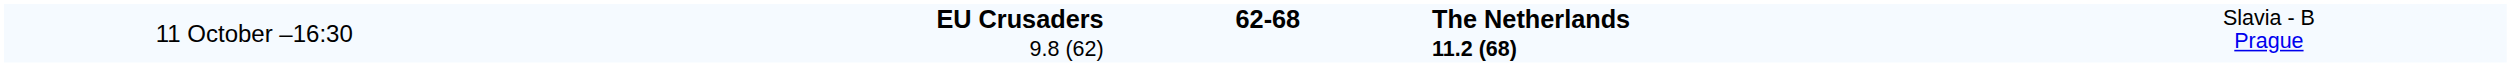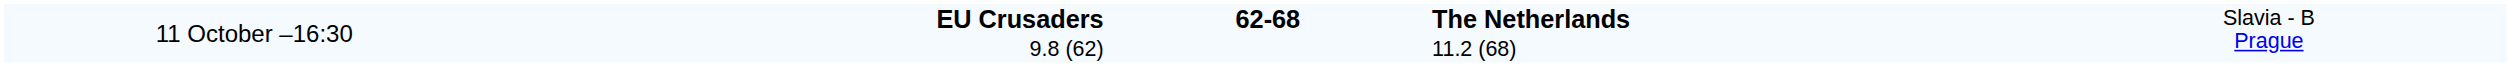(1474, 49) bold -> (1474, 49) normal
